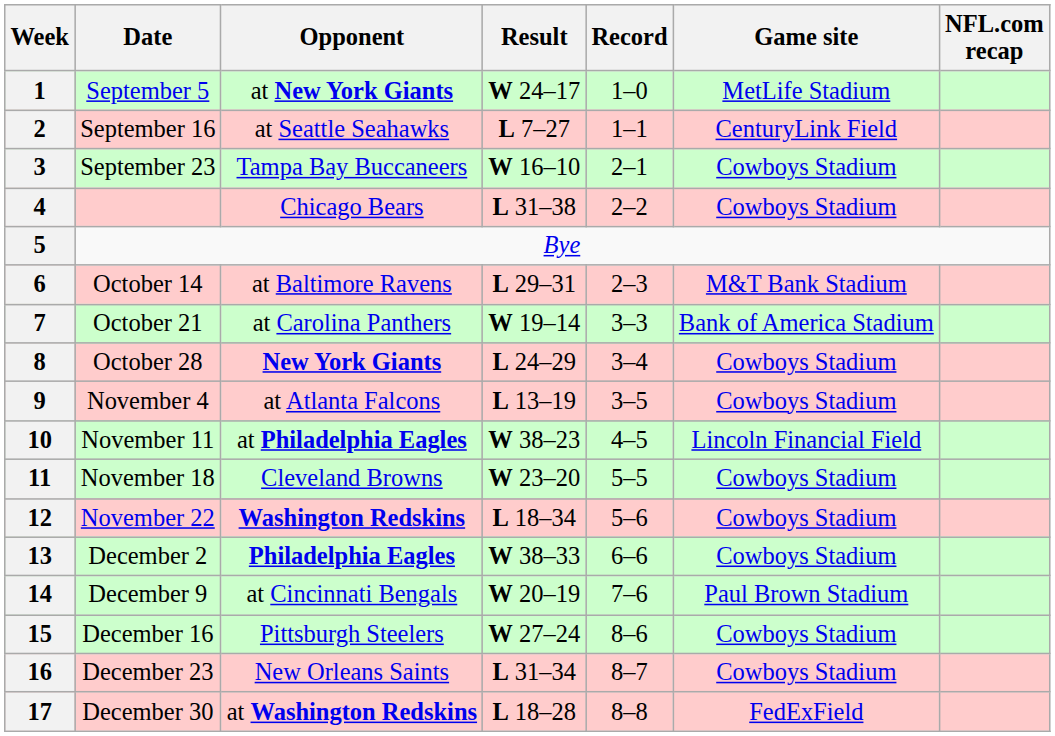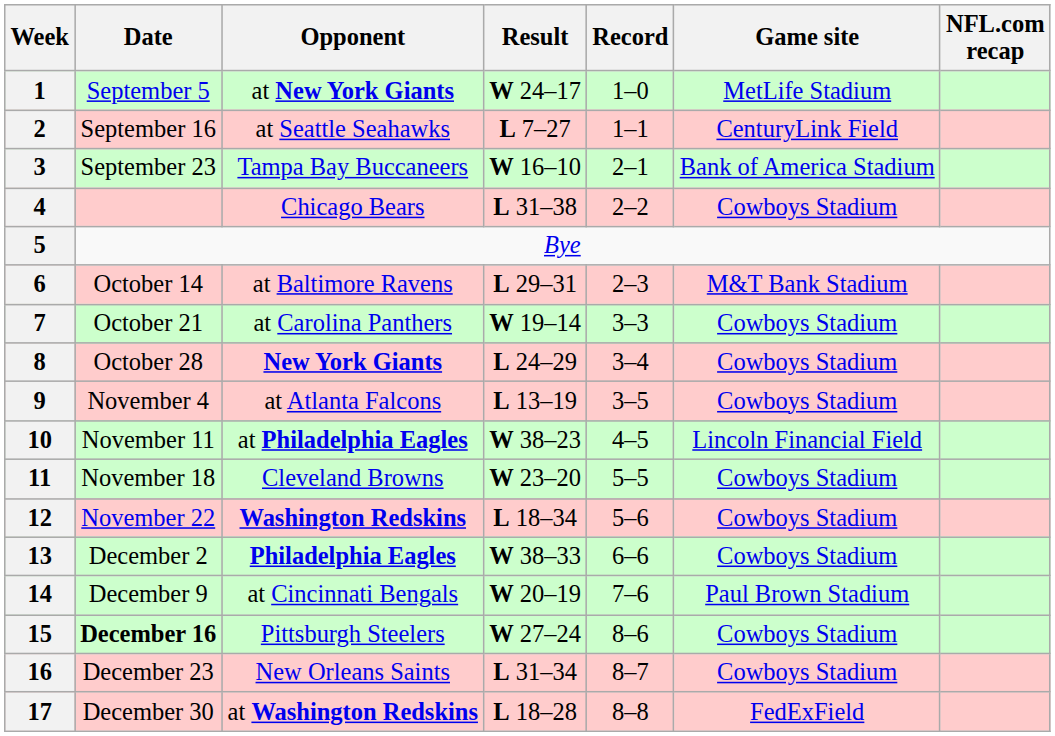(806, 167) Cowboys Stadium -> (807, 167) Bank of America Stadium
(806, 323) Bank of America Stadium -> (807, 323) Cowboys Stadium
(148, 633) normal -> (148, 633) bold
